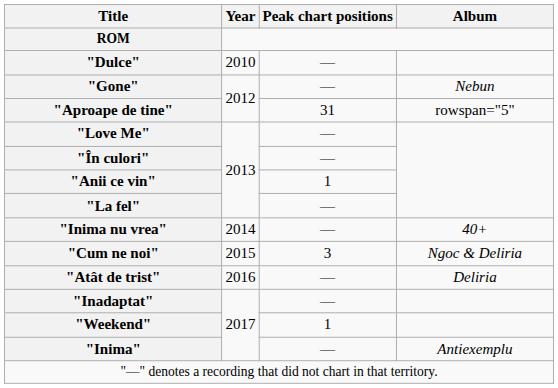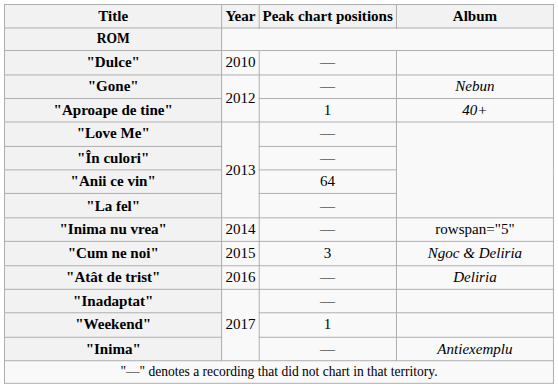(328, 110) 31 -> (328, 110) 1
(475, 110) rowspan="5" -> (475, 110) 40+
(328, 181) 1 -> (328, 181) 64
(475, 229) 40+ -> (475, 229) rowspan="5"
